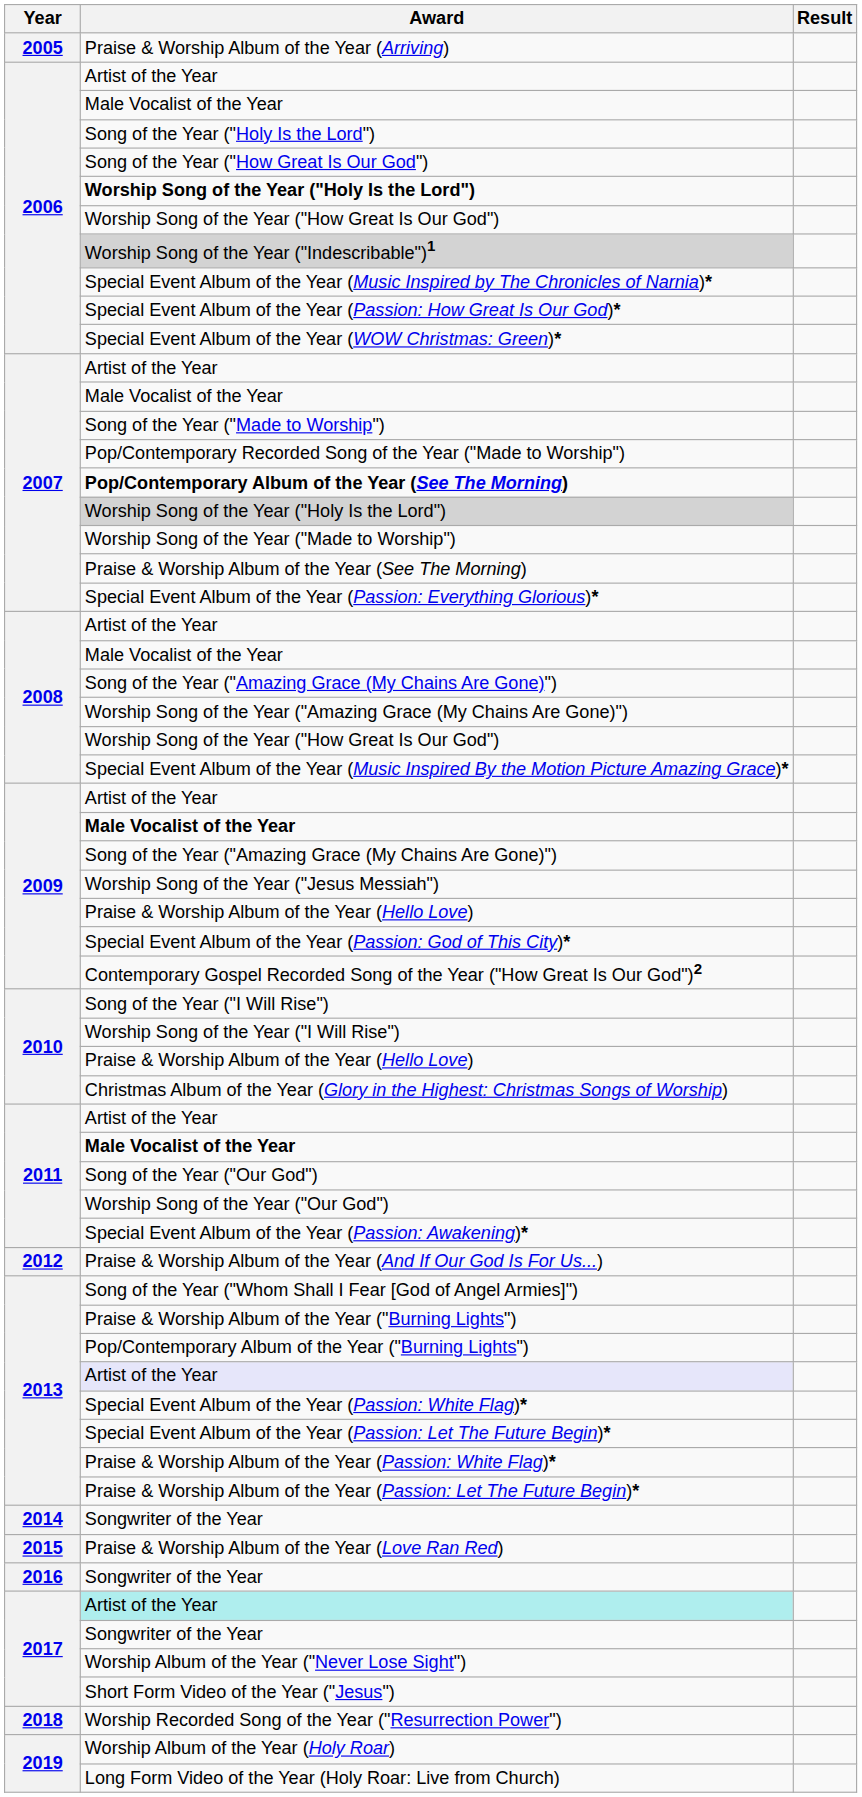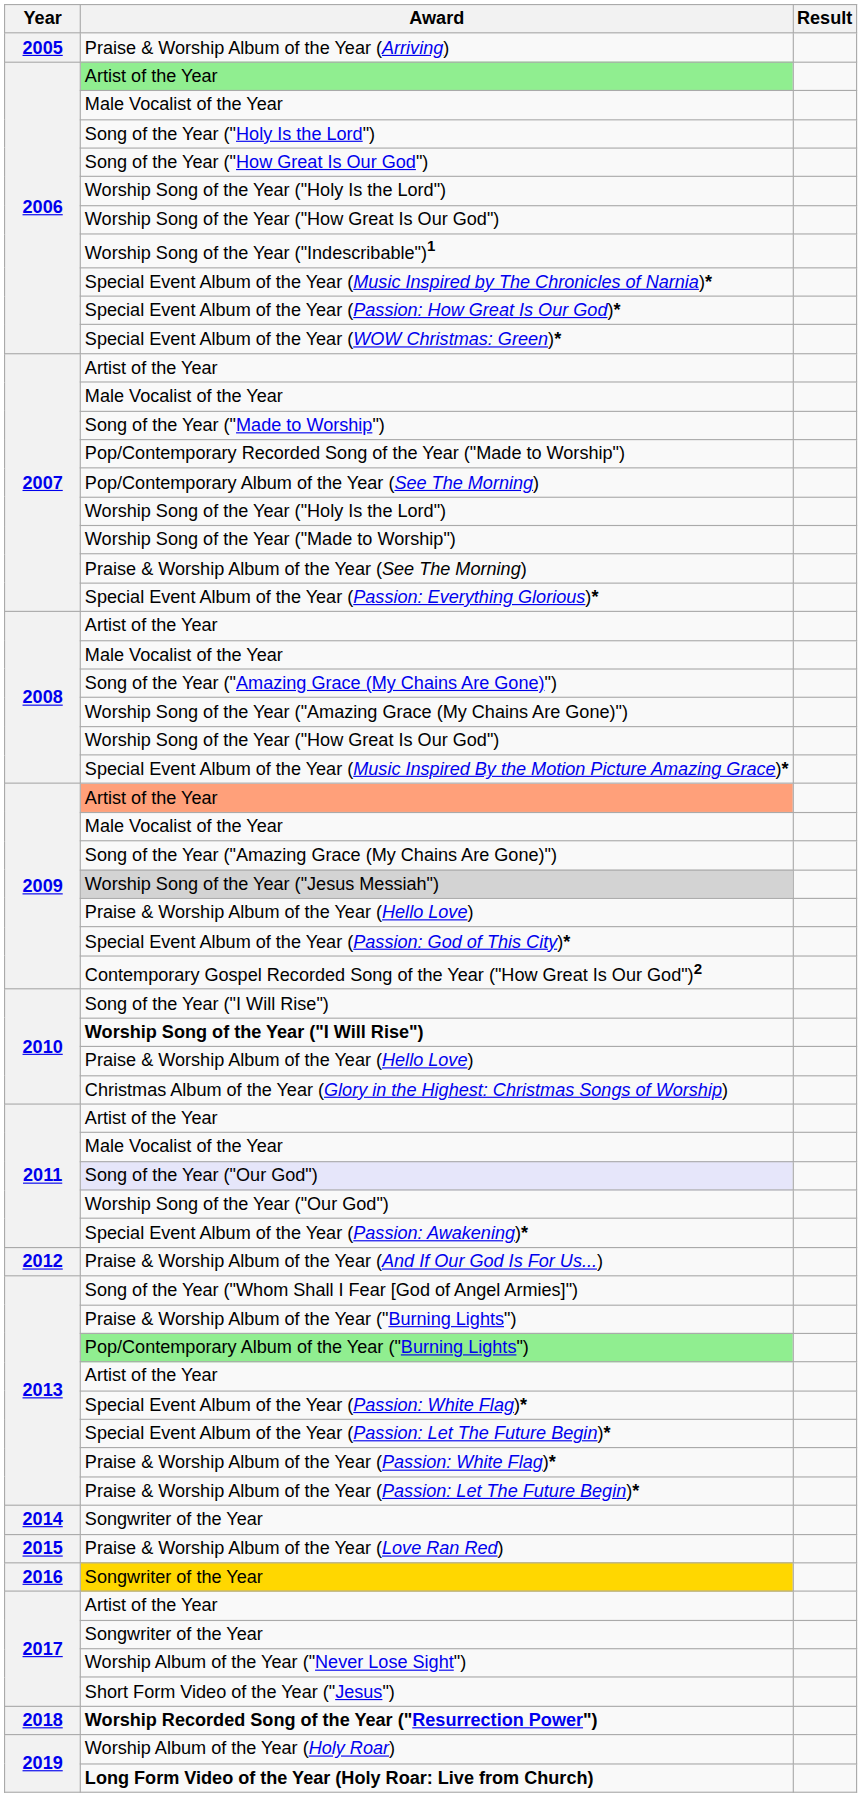(151, 76) no background -> (151, 76) lightgreen background
(280, 190) bold -> (265, 190) normal
(260, 250) lightgrey background -> (260, 250) no background
(326, 482) bold -> (312, 482) normal
(265, 511) lightgrey background -> (265, 511) no background
(151, 797) no background -> (151, 797) lightsalmon background
(190, 826) bold -> (184, 826) normal
(262, 883) no background -> (262, 883) lightgrey background
(242, 1032) normal -> (254, 1032) bold
(190, 1146) bold -> (184, 1146) normal
(201, 1175) no background -> (201, 1175) lavender background
(307, 1347) no background -> (307, 1347) lightgreen background
(151, 1376) lavender background -> (151, 1376) no background
(174, 1577) no background -> (174, 1577) gold background
(151, 1605) paleturquoise background -> (151, 1605) no background
(323, 1720) normal -> (341, 1720) bold
(322, 1777) normal -> (339, 1777) bold
